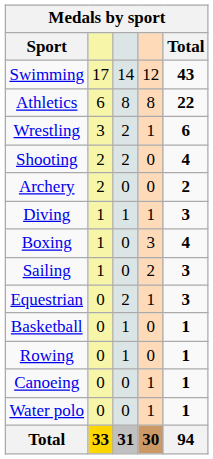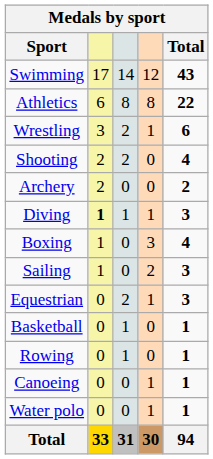(101, 214) normal -> (101, 214) bold
